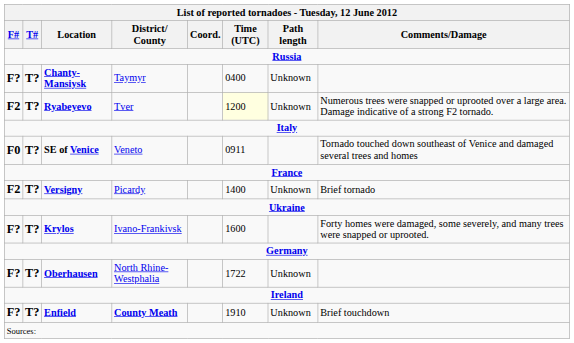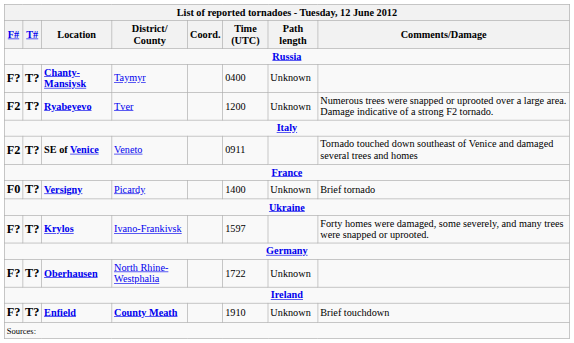(235, 106) lightyellow background -> (235, 106) no background
(14, 150) F0 -> (14, 150) F2
(14, 189) F2 -> (14, 189) F0
(235, 229) 1600 -> (235, 229) 1597
